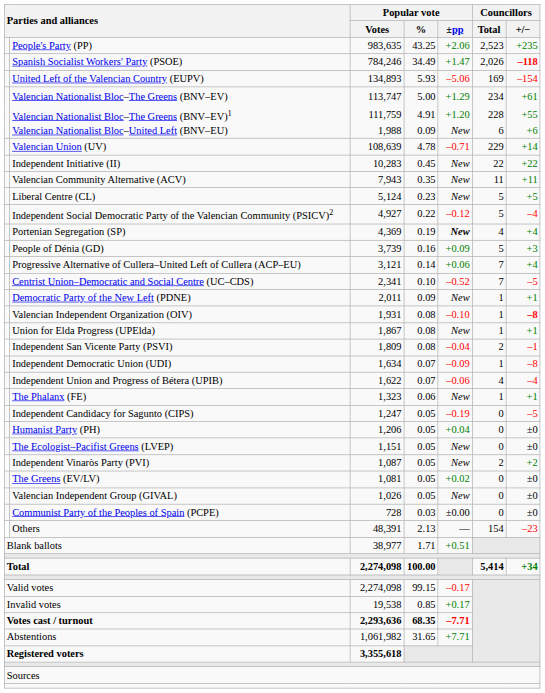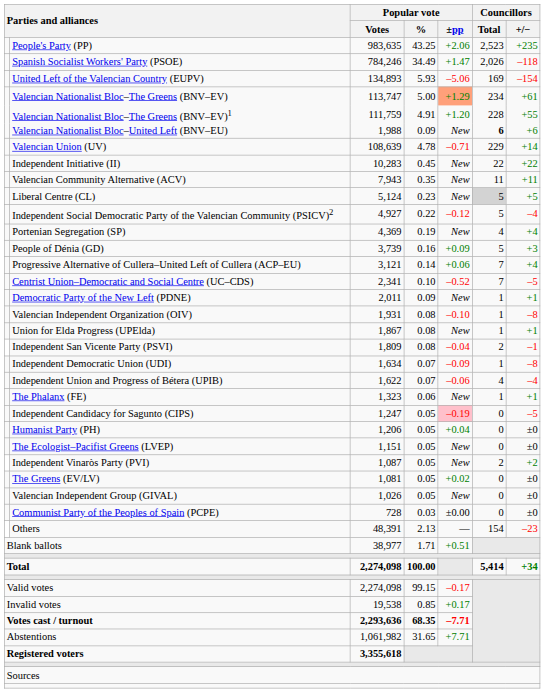(528, 62) bold -> (527, 62) normal
(458, 96) no background -> (458, 96) lightsalmon background
(501, 131) normal -> (501, 131) bold
(501, 196) no background -> (501, 196) lightgrey background
(460, 232) bold -> (460, 232) normal
(532, 314) bold -> (532, 314) normal
(458, 413) no background -> (458, 413) pink background
